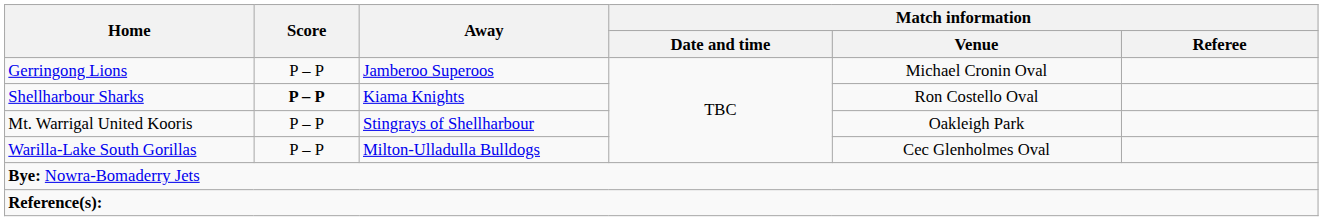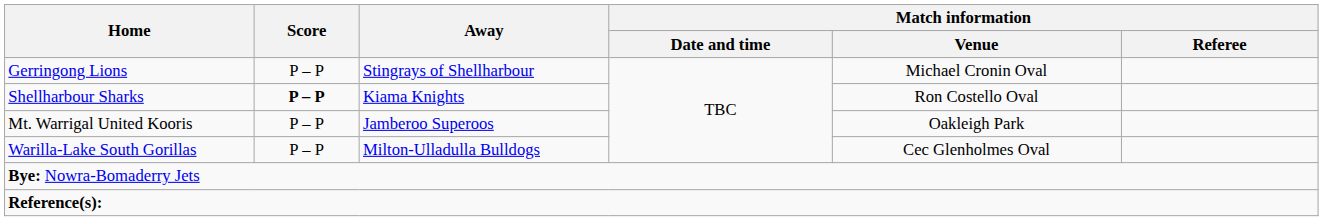(428, 70) Jamberoo Superoos -> (448, 70) Stingrays of Shellharbour
(448, 123) Stingrays of Shellharbour -> (428, 123) Jamberoo Superoos
